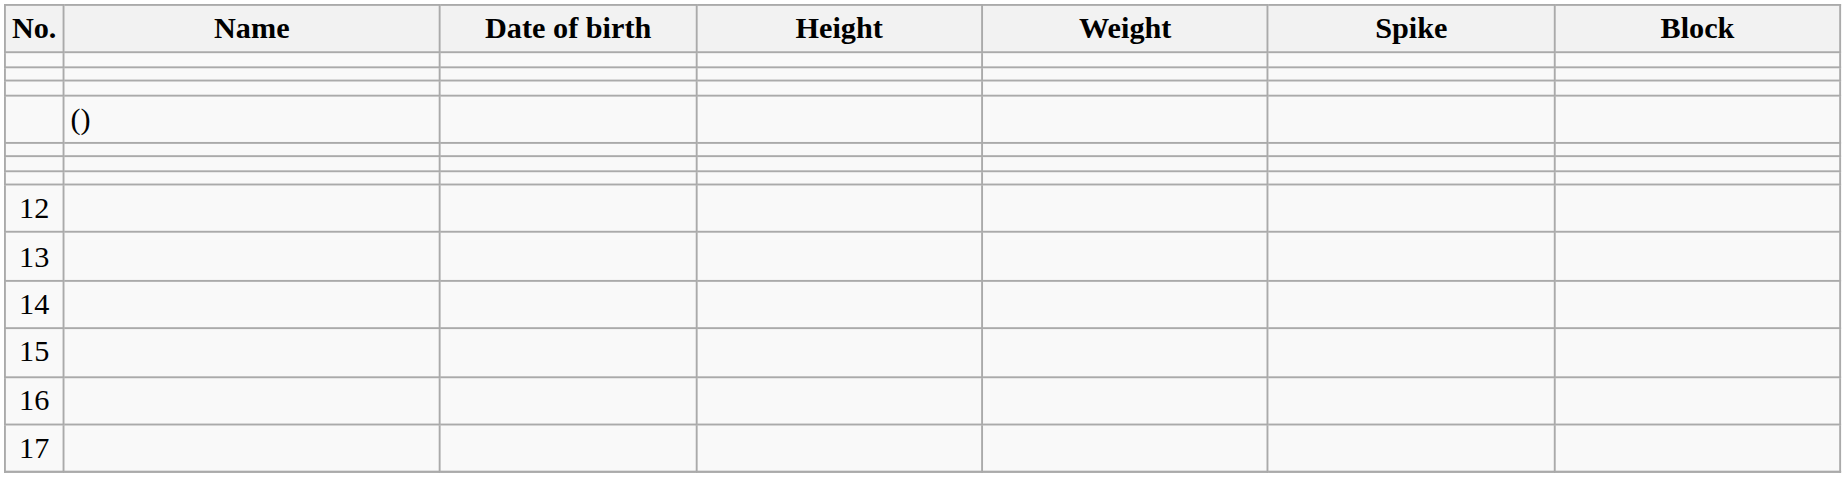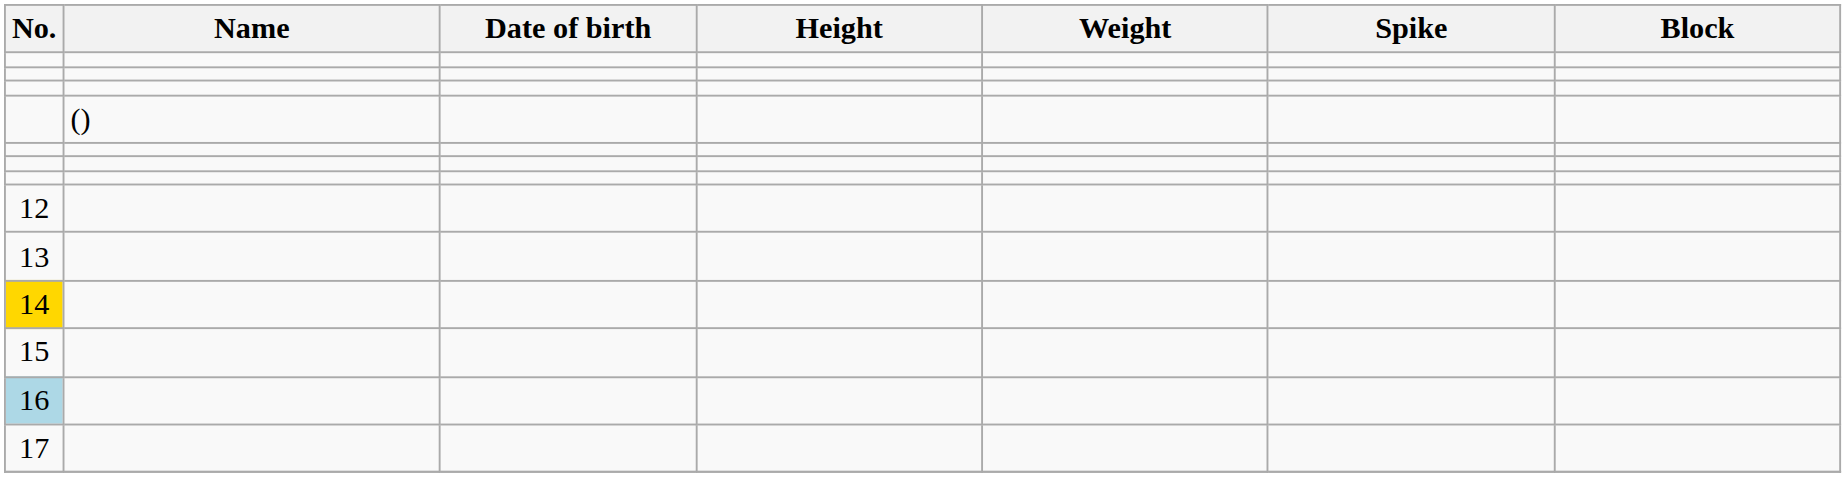(34, 303) no background -> (34, 303) gold background
(34, 399) no background -> (34, 399) lightblue background
